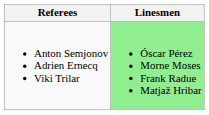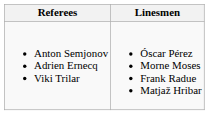(157, 72) lightgreen background -> (157, 72) no background
